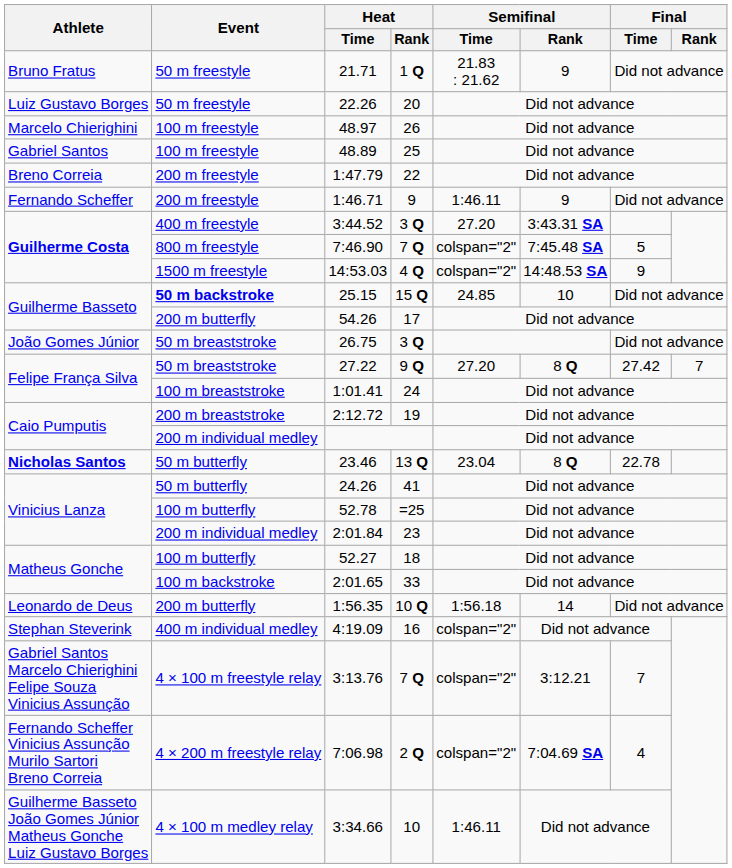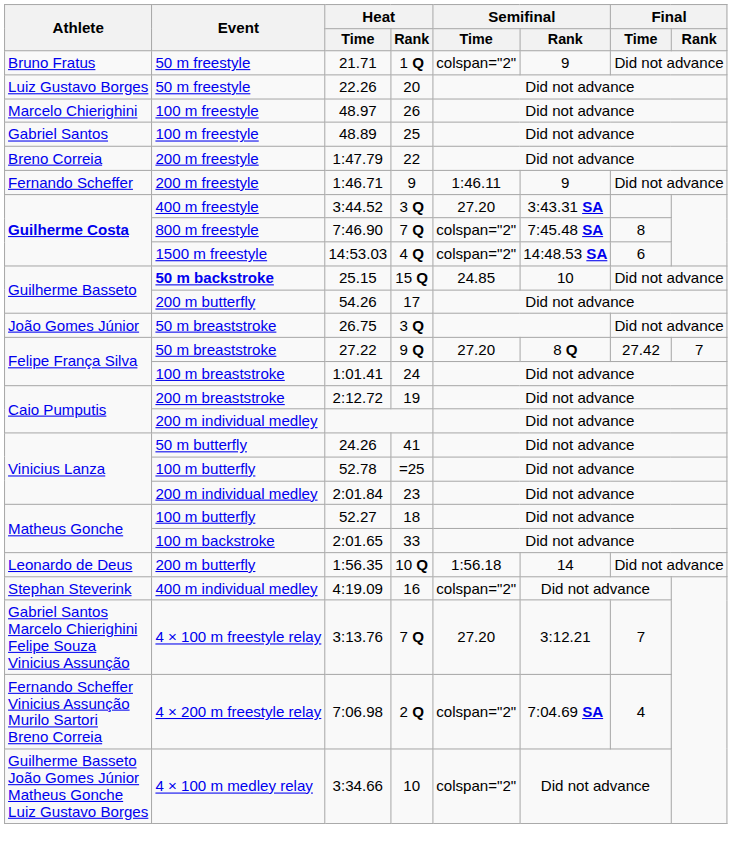(476, 72) 21.83 : 21.62 -> (476, 63) colspan="2"
(641, 247) 5 -> (641, 231) 8
(641, 271) 9 -> (641, 254) 6
- row: (358, 462)
(476, 679) colspan="2" -> (476, 638) 27.20
(476, 827) 1:46.11 -> (476, 786) colspan="2"
